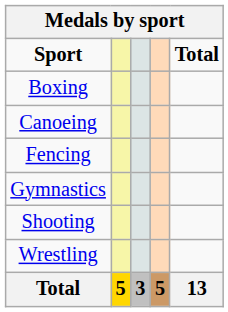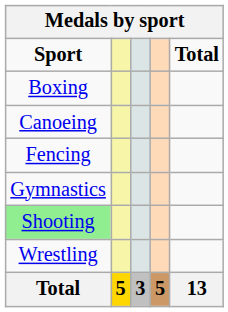(58, 222) no background -> (58, 222) lightgreen background
